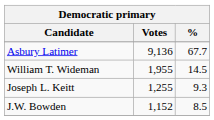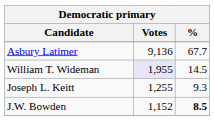(160, 69) no background -> (160, 69) lavender background
(200, 106) normal -> (200, 106) bold
